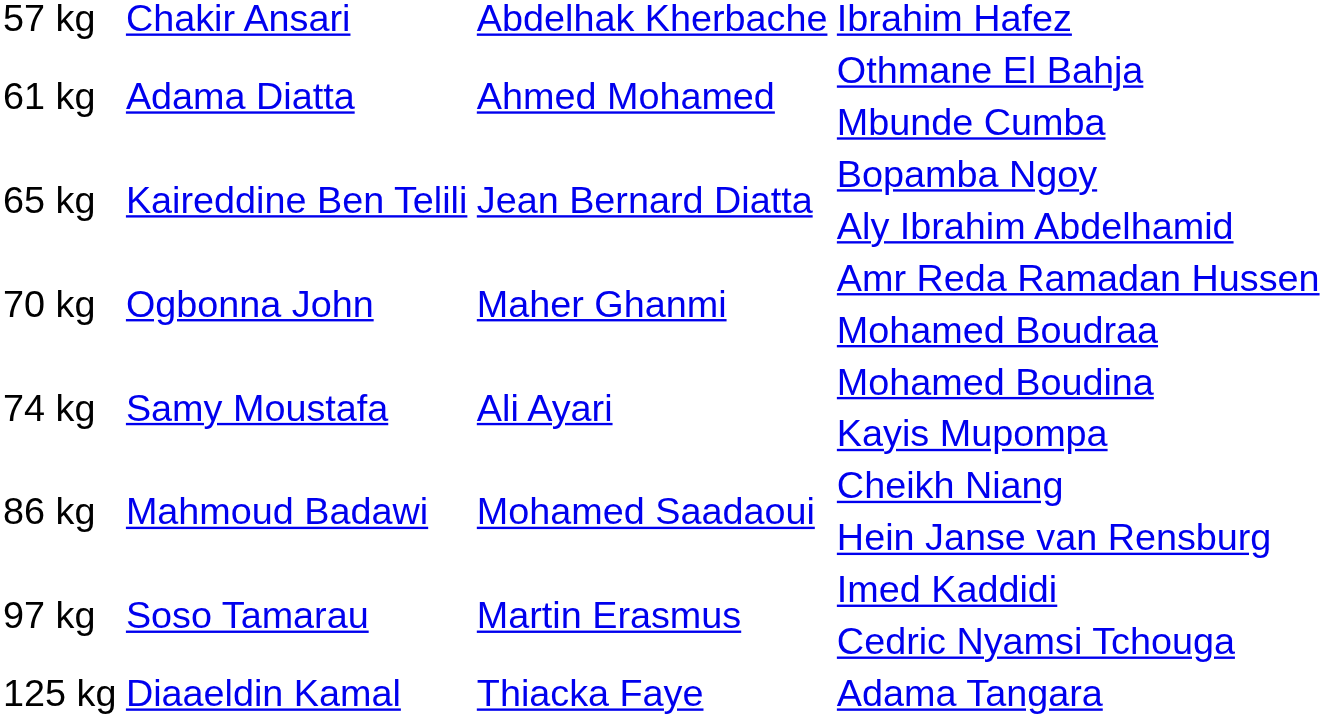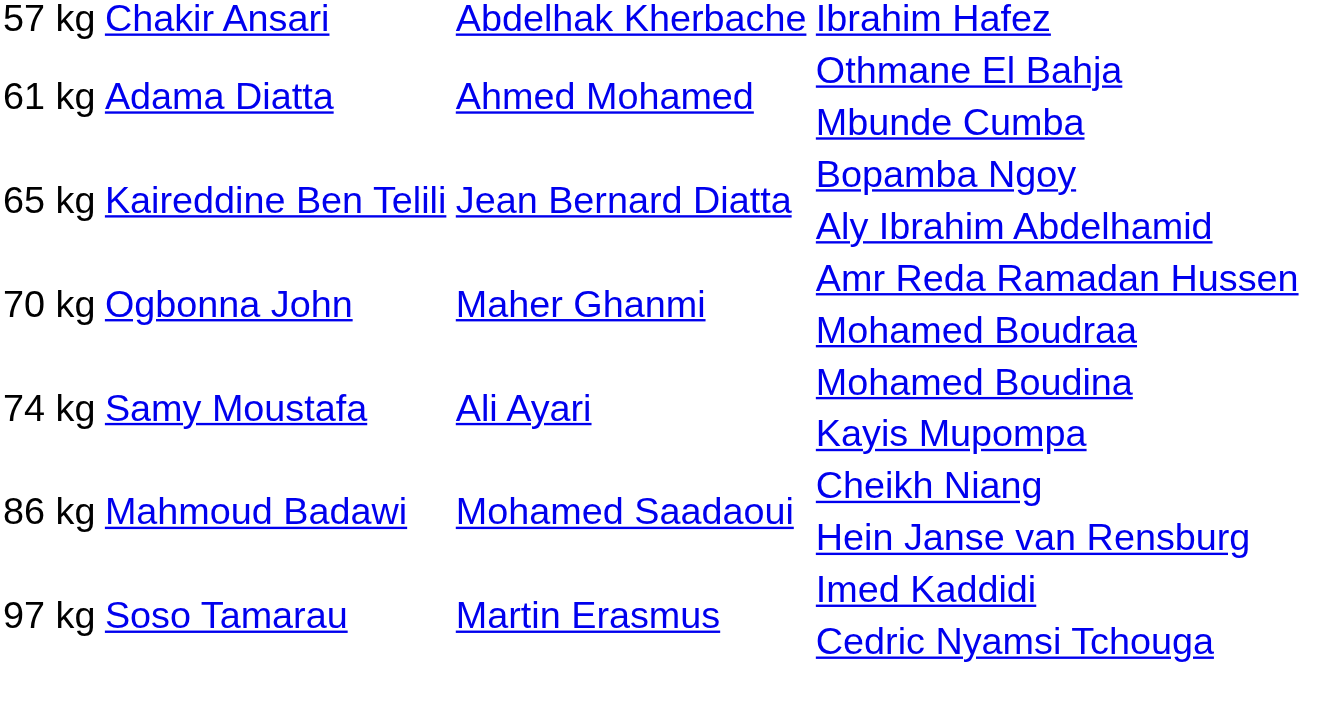- row: (970, 693)
